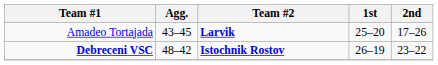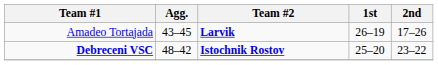(370, 32) 25–20 -> (370, 32) 26–19
(370, 50) 26–19 -> (370, 50) 25–20
